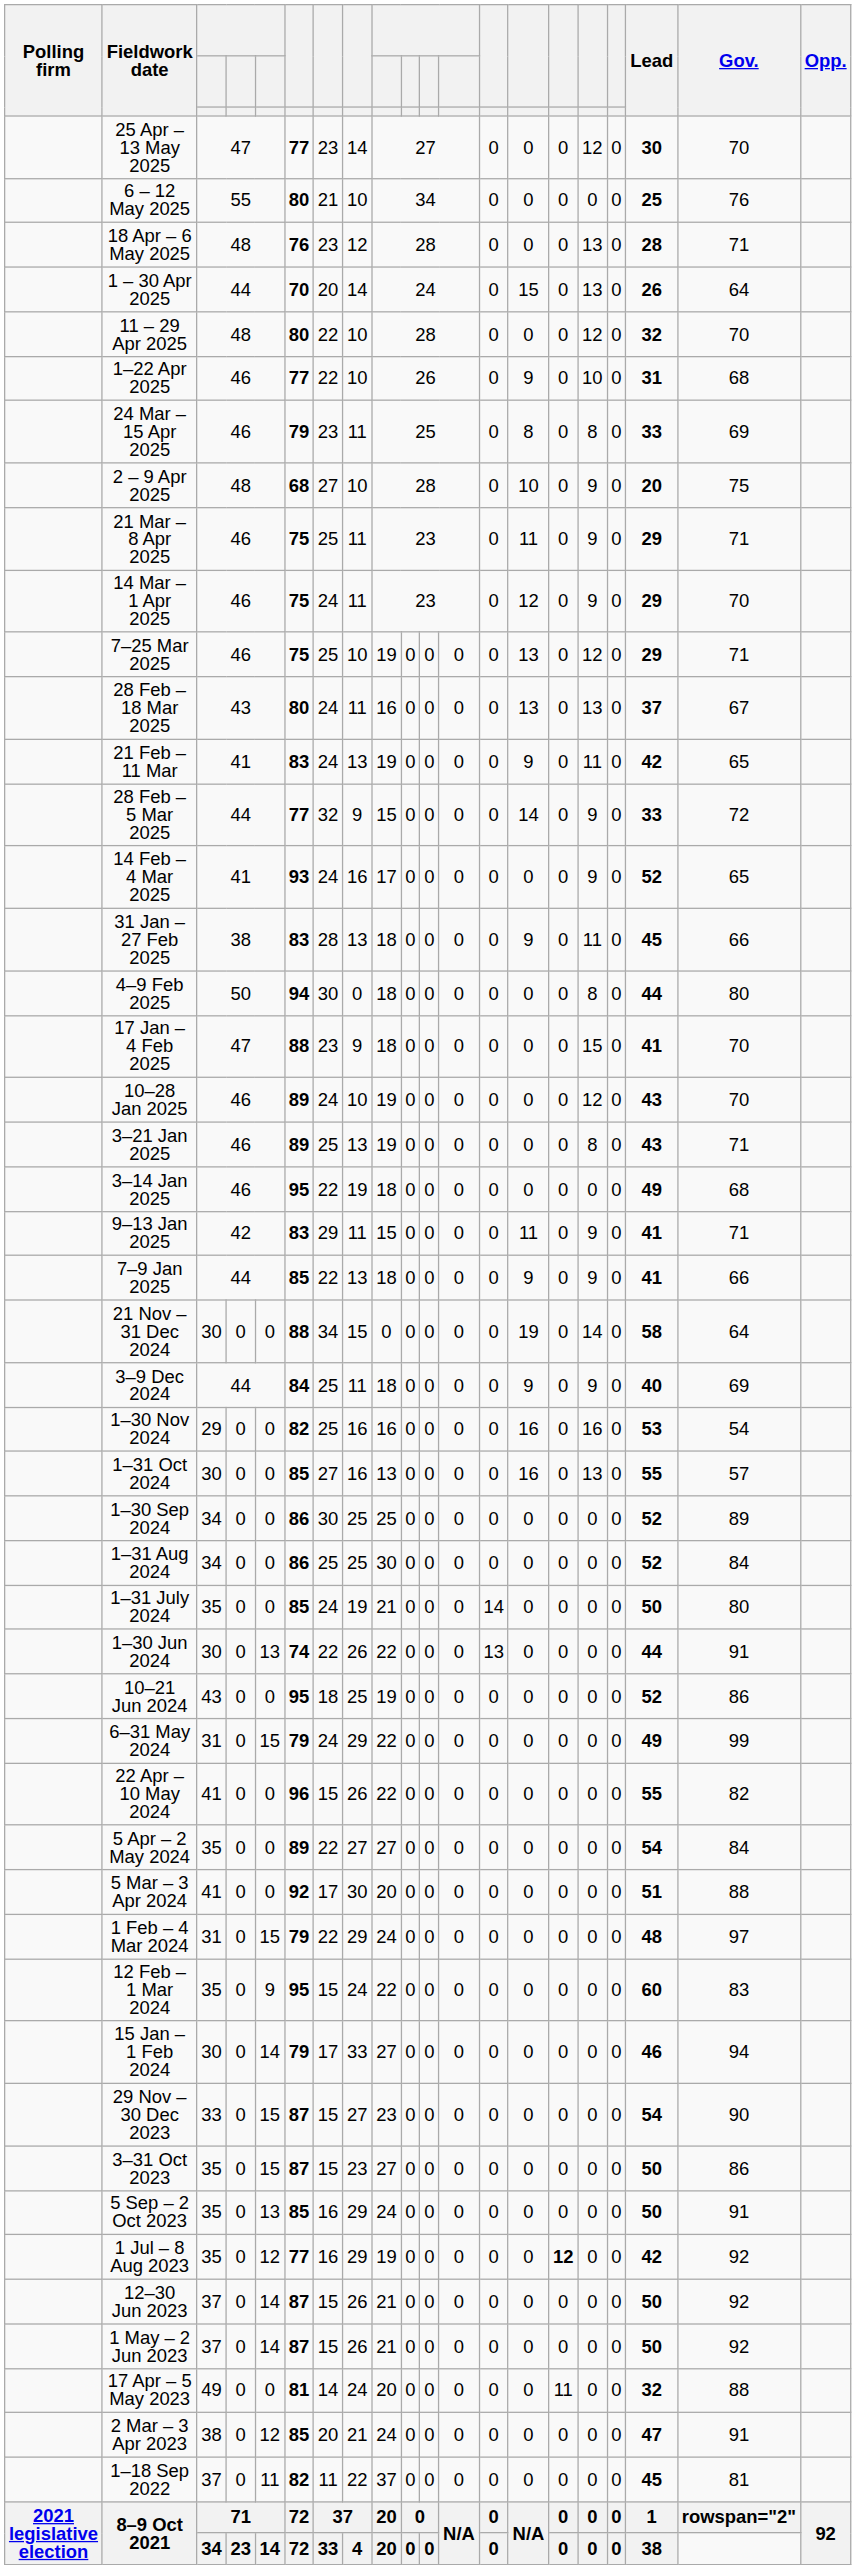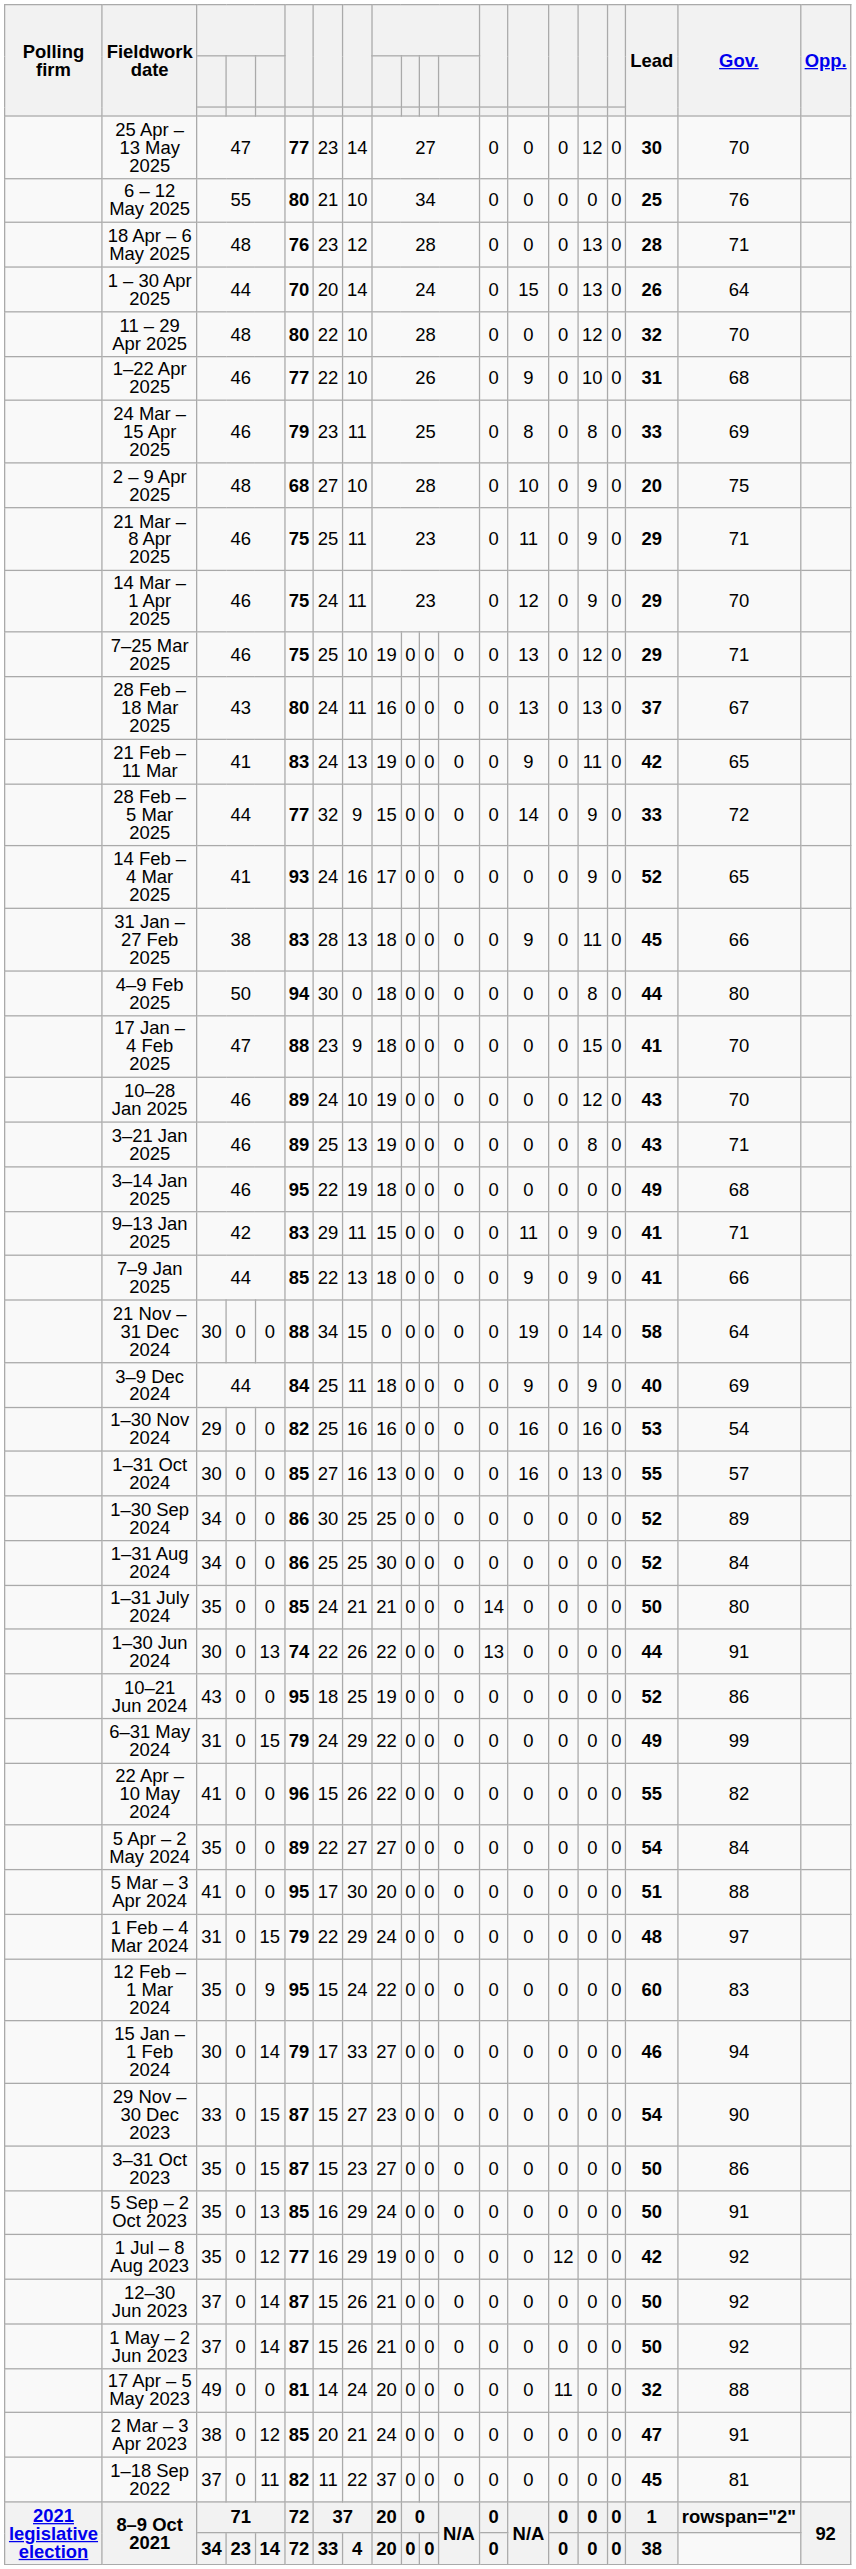(357, 1607) 19 -> (357, 1607) 21
(299, 1892) 92 -> (299, 1892) 95
(563, 2257) bold -> (563, 2257) normal
